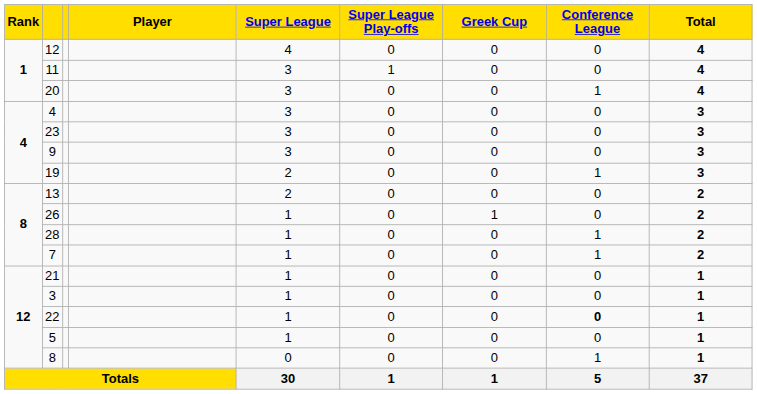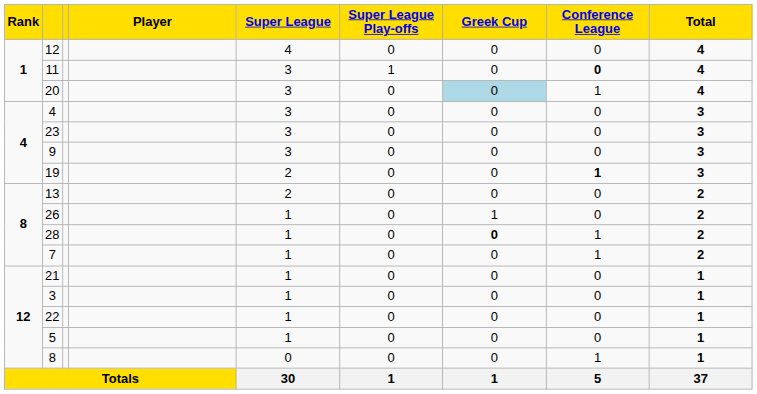(598, 70) normal -> (598, 70) bold
(494, 91) no background -> (494, 91) lightblue background
(598, 173) normal -> (598, 173) bold
(494, 234) normal -> (494, 234) bold
(598, 317) bold -> (598, 317) normal
